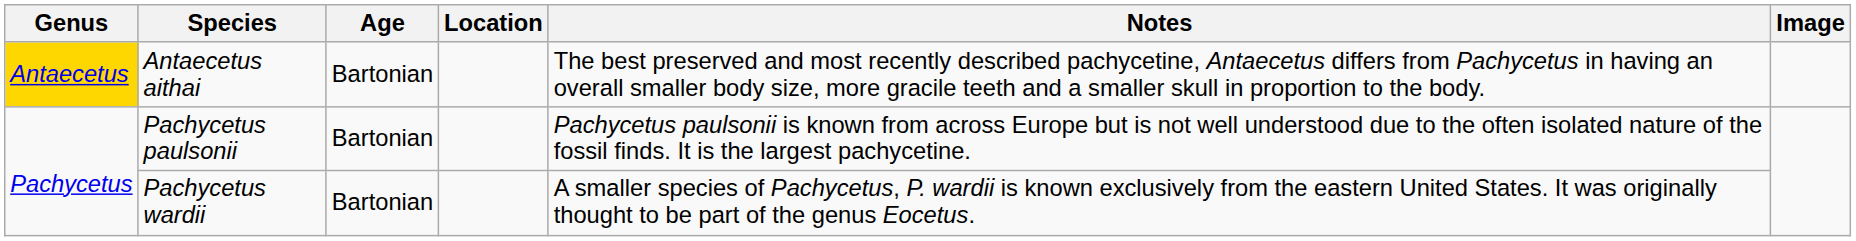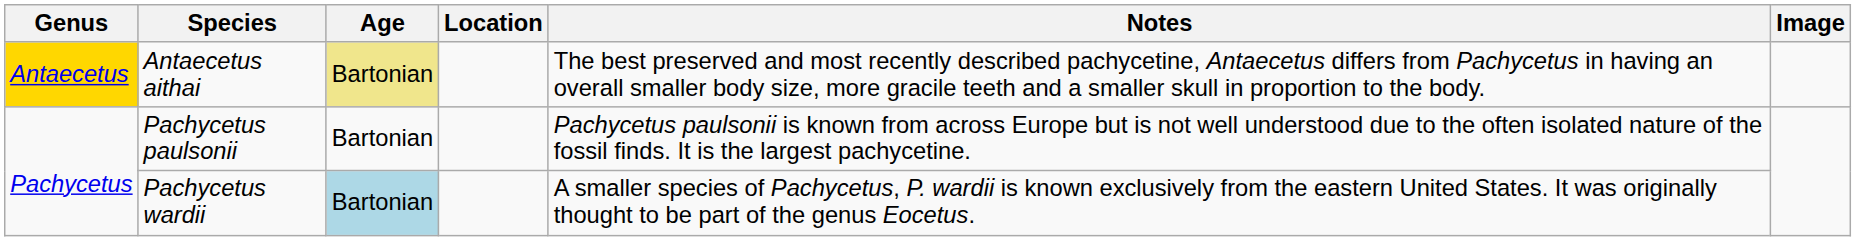(382, 74) no background -> (382, 74) khaki background
(382, 202) no background -> (382, 202) lightblue background
